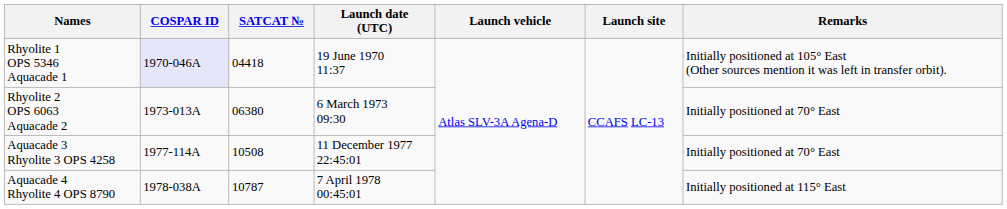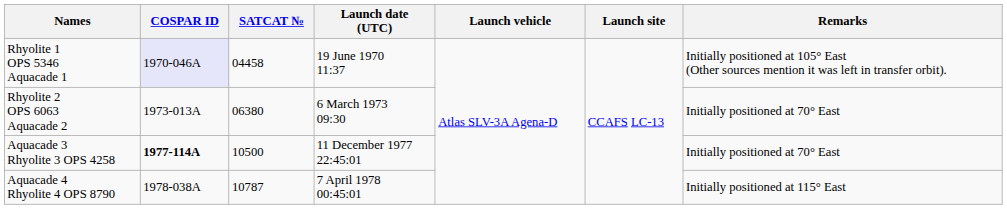(248, 63) 04418 -> (248, 63) 04458
(172, 152) normal -> (172, 152) bold
(248, 152) 10508 -> (248, 152) 10500
